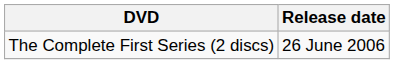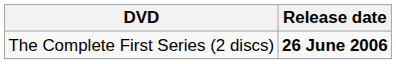(333, 44) normal -> (335, 44) bold
